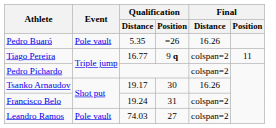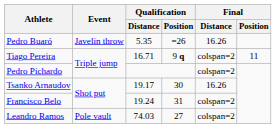(93, 41) Pole vault -> (99, 41) Javelin throw
(137, 56) 16.77 -> (144, 56) 16.71
